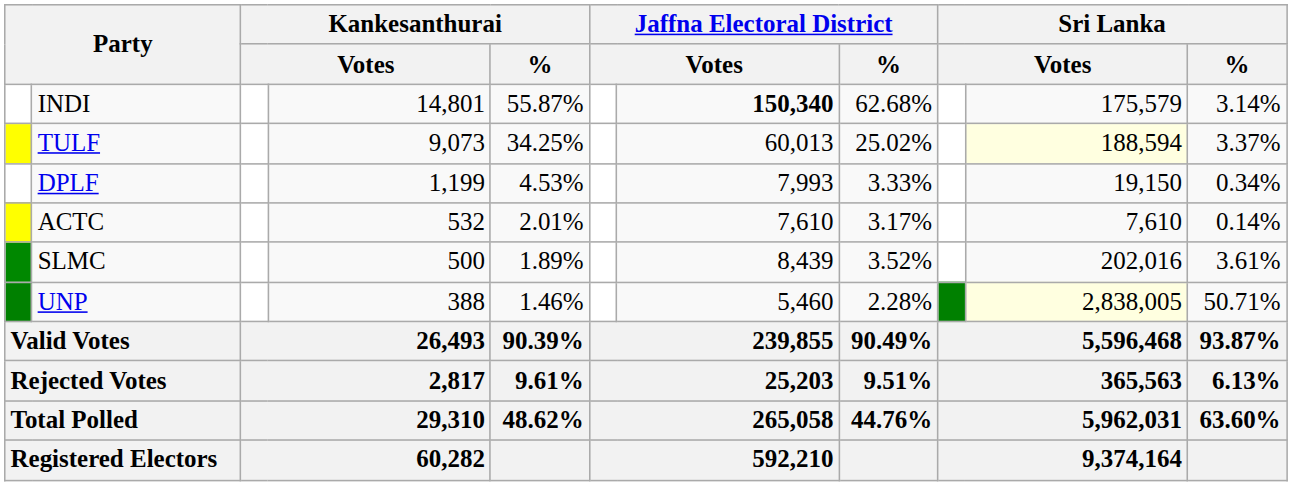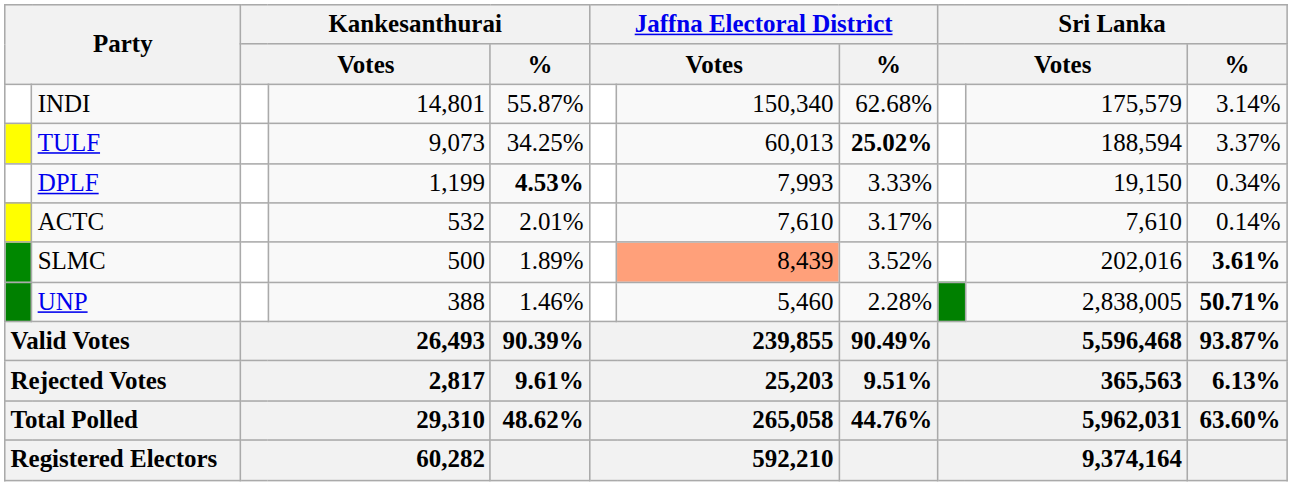(793, 103) bold -> (793, 103) normal
(894, 143) normal -> (892, 143) bold
(1141, 143) lightyellow background -> (1141, 143) no background
(551, 182) normal -> (549, 182) bold
(805, 261) no background -> (805, 261) lightsalmon background
(1248, 261) normal -> (1246, 261) bold
(1132, 301) lightyellow background -> (1132, 301) no background
(1242, 301) normal -> (1240, 301) bold
